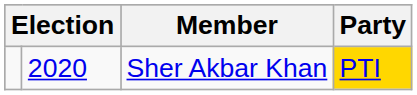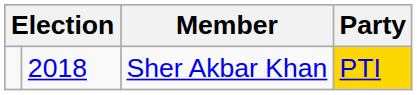(57, 67) 2020 -> (57, 67) 2018
